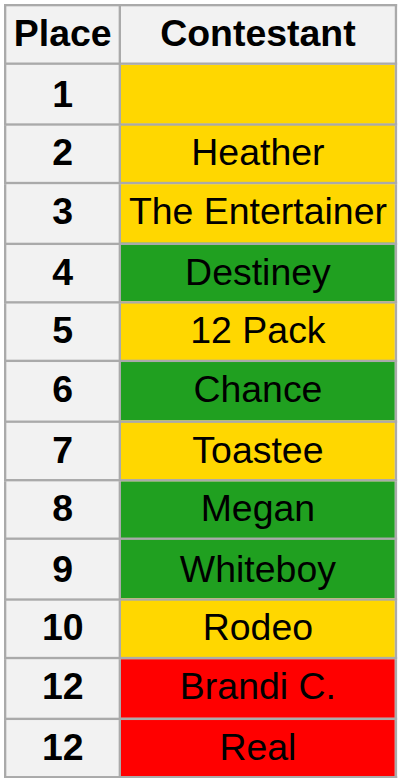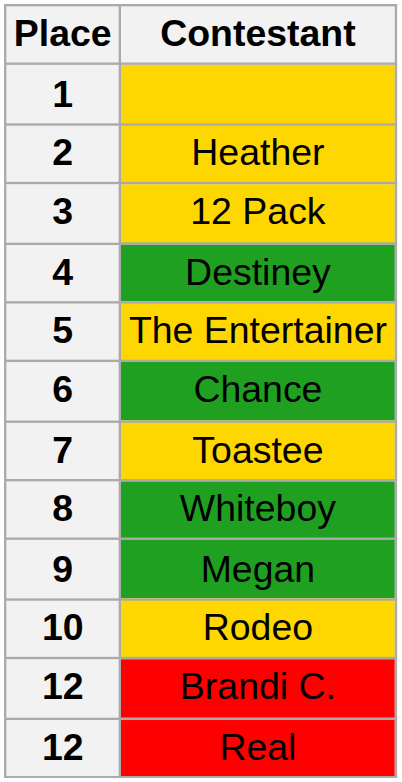(258, 212) The Entertainer -> (258, 212) 12 Pack
(258, 331) 12 Pack -> (258, 331) The Entertainer
(258, 509) Megan -> (258, 509) Whiteboy
(258, 568) Whiteboy -> (258, 568) Megan
